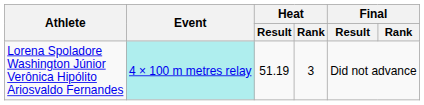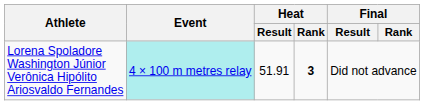(274, 71) 51.19 -> (274, 71) 51.91
(311, 71) normal -> (311, 71) bold
